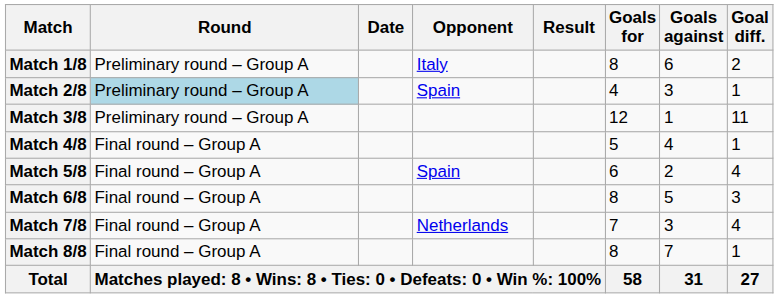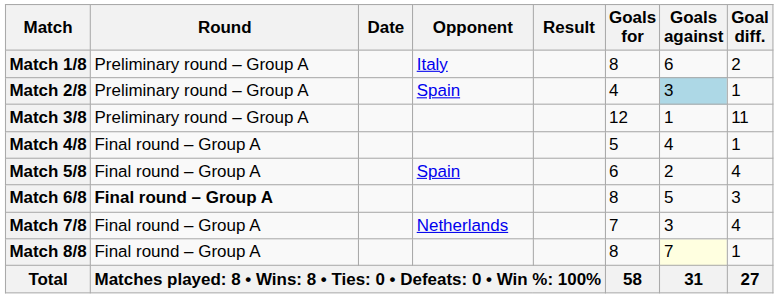(202, 90) lightblue background -> (202, 90) no background
(669, 90) no background -> (669, 90) lightblue background
(177, 198) normal -> (184, 198) bold
(669, 252) no background -> (669, 252) lightyellow background
